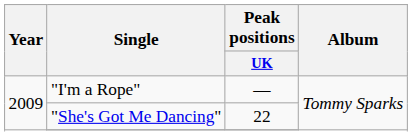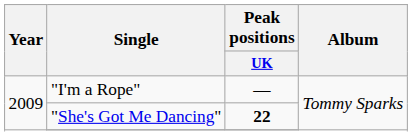(262, 116) normal -> (262, 116) bold
